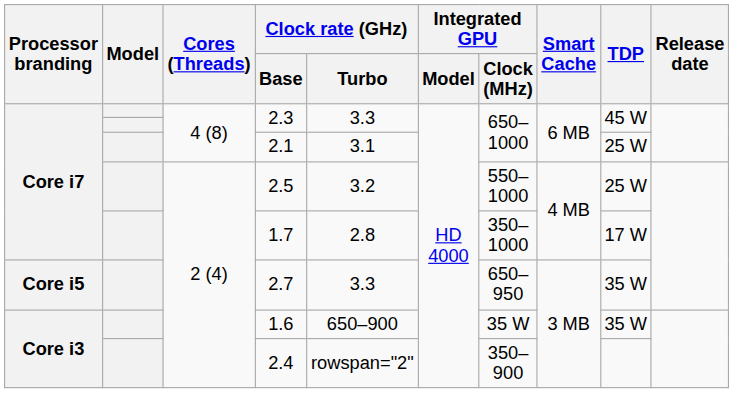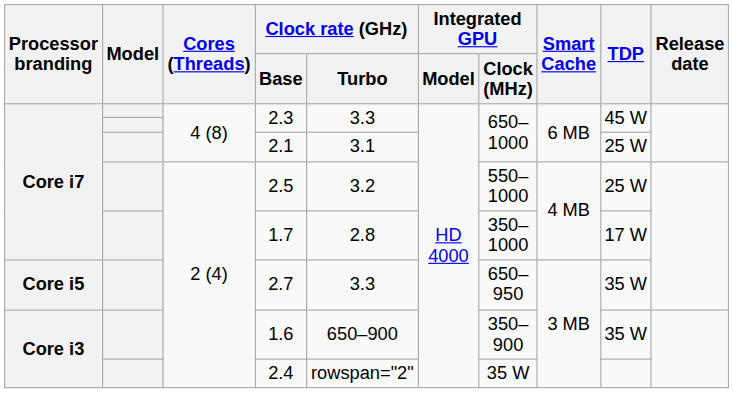(508, 324) 35 W -> (508, 334) 350–900
(508, 363) 350–900 -> (508, 373) 35 W
